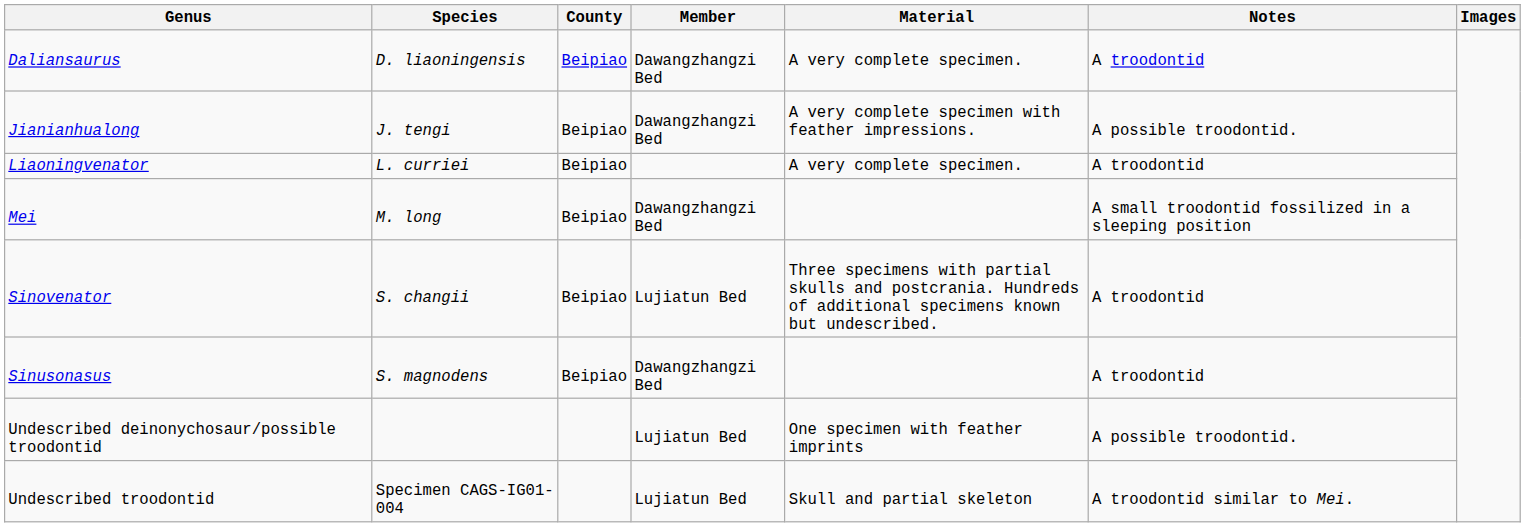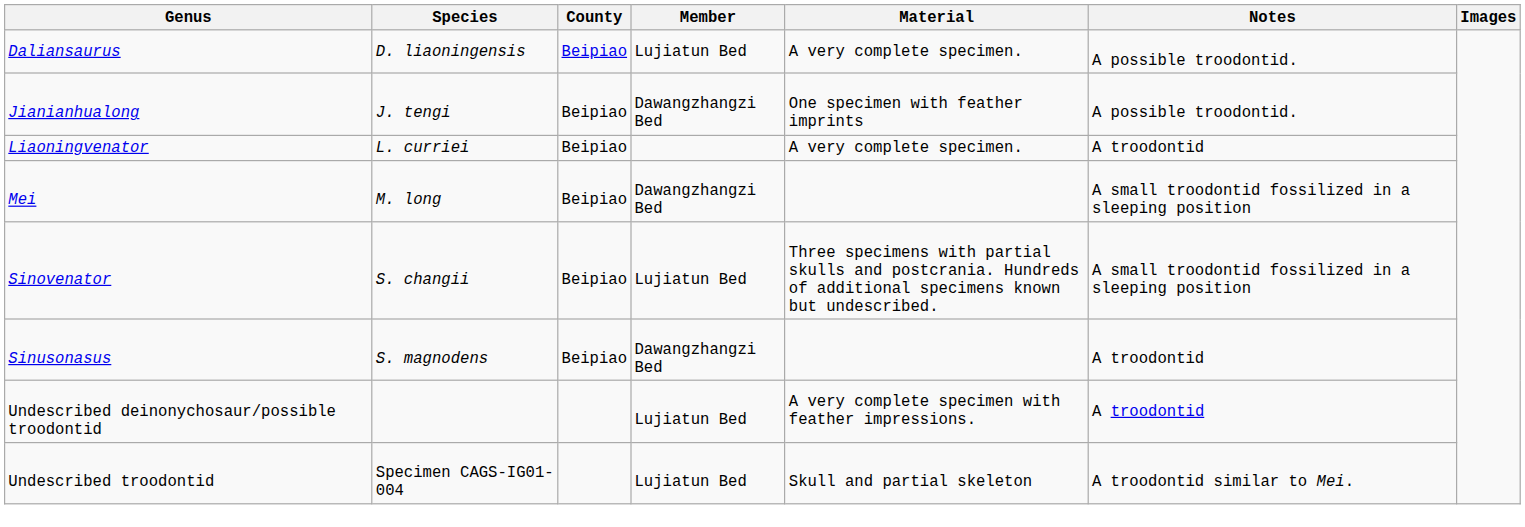(695, 70) Dawangzhangzi Bed -> (691, 52) Lujiatun Bed
(1148, 61) A troodontid -> (1195, 61) A possible troodontid.
(925, 122) A very complete specimen with feather impressions. -> (906, 113) One specimen with feather imprints
(1148, 297) A troodontid -> (1251, 279) A small troodontid fossilized in a sleeping position
(906, 438) One specimen with feather imprints -> (925, 411) A very complete specimen with feather impressions.
(1195, 438) A possible troodontid. -> (1148, 411) A troodontid
